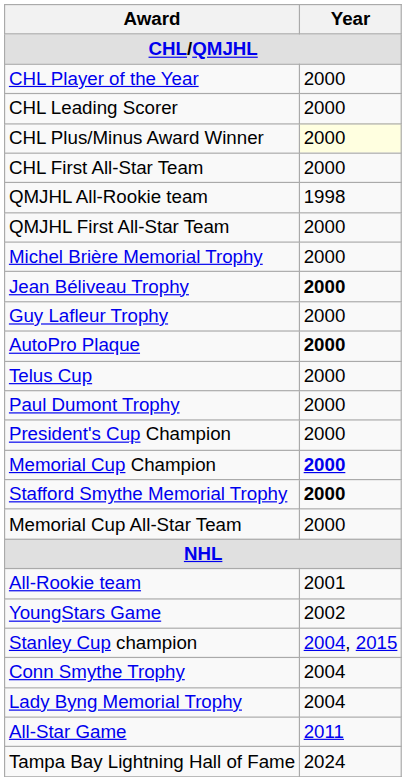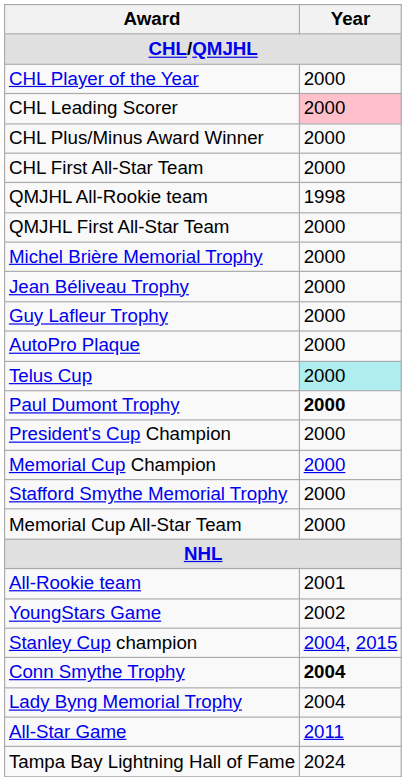(325, 108) no background -> (325, 108) pink background
(325, 138) lightyellow background -> (325, 138) no background
(325, 286) bold -> (325, 286) normal
(325, 345) bold -> (325, 345) normal
(325, 375) no background -> (325, 375) paleturquoise background
(325, 405) normal -> (325, 405) bold
(325, 464) bold -> (325, 464) normal
(325, 494) bold -> (325, 494) normal
(325, 672) normal -> (325, 672) bold
